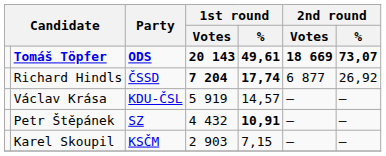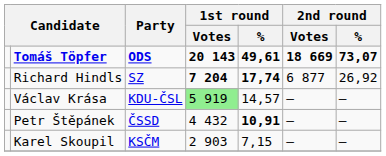(144, 78) ČSSD -> (136, 78) SZ
(208, 99) no background -> (208, 99) lightgreen background
(136, 120) SZ -> (144, 120) ČSSD
